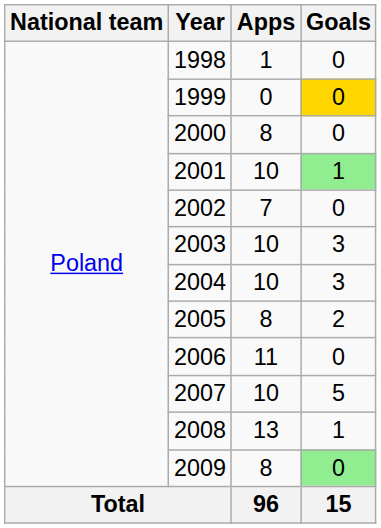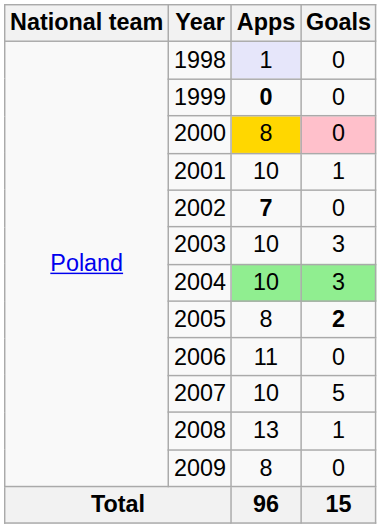(266, 60) no background -> (266, 60) lavender background
(266, 97) normal -> (266, 97) bold
(338, 97) gold background -> (338, 97) no background
(266, 134) no background -> (266, 134) gold background
(338, 134) no background -> (338, 134) pink background
(338, 171) lightgreen background -> (338, 171) no background
(266, 208) normal -> (266, 208) bold
(266, 282) no background -> (266, 282) lightgreen background
(338, 282) no background -> (338, 282) lightgreen background
(338, 319) normal -> (338, 319) bold
(338, 467) lightgreen background -> (338, 467) no background
